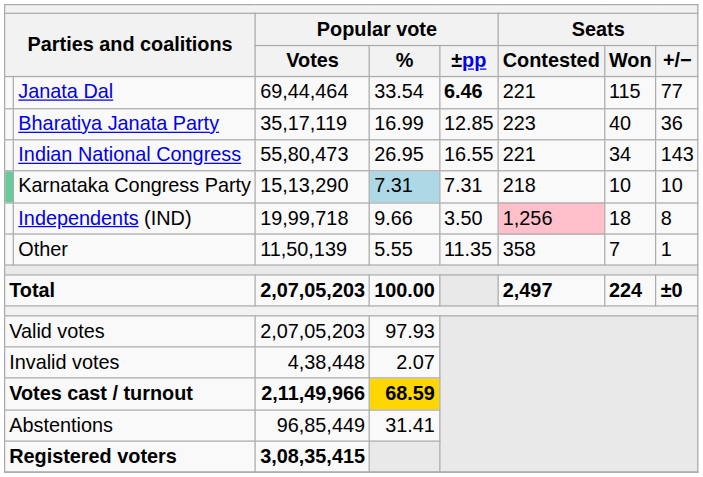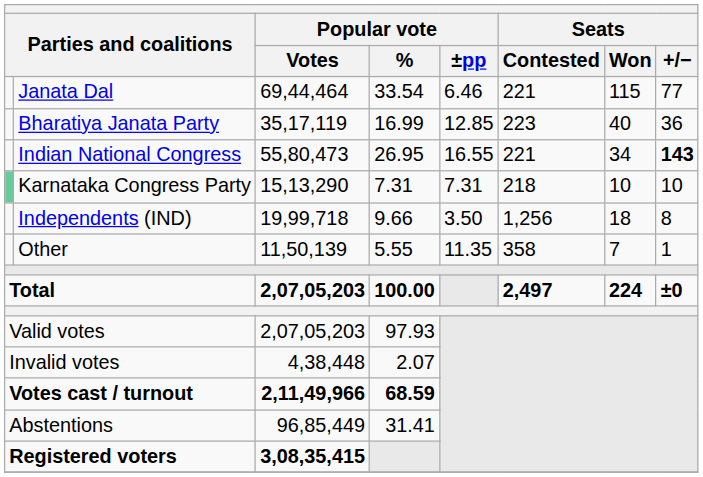(463, 92) bold -> (463, 92) normal
(677, 155) normal -> (677, 155) bold
(393, 186) lightblue background -> (393, 186) no background
(528, 218) pink background -> (528, 218) no background
(410, 393) gold background -> (410, 393) no background
